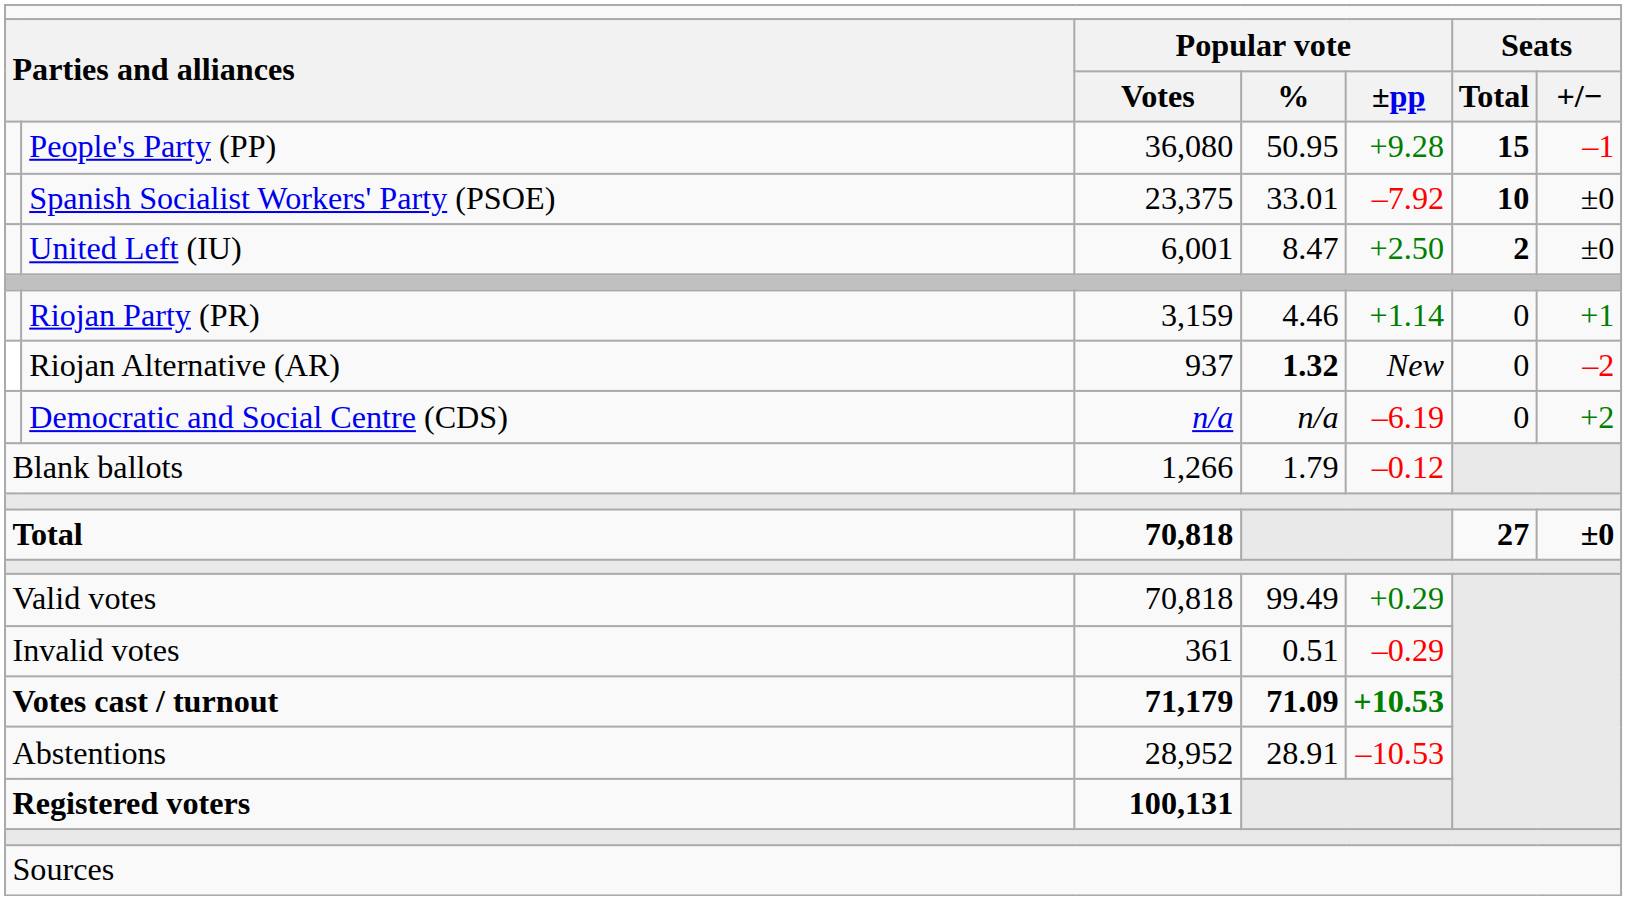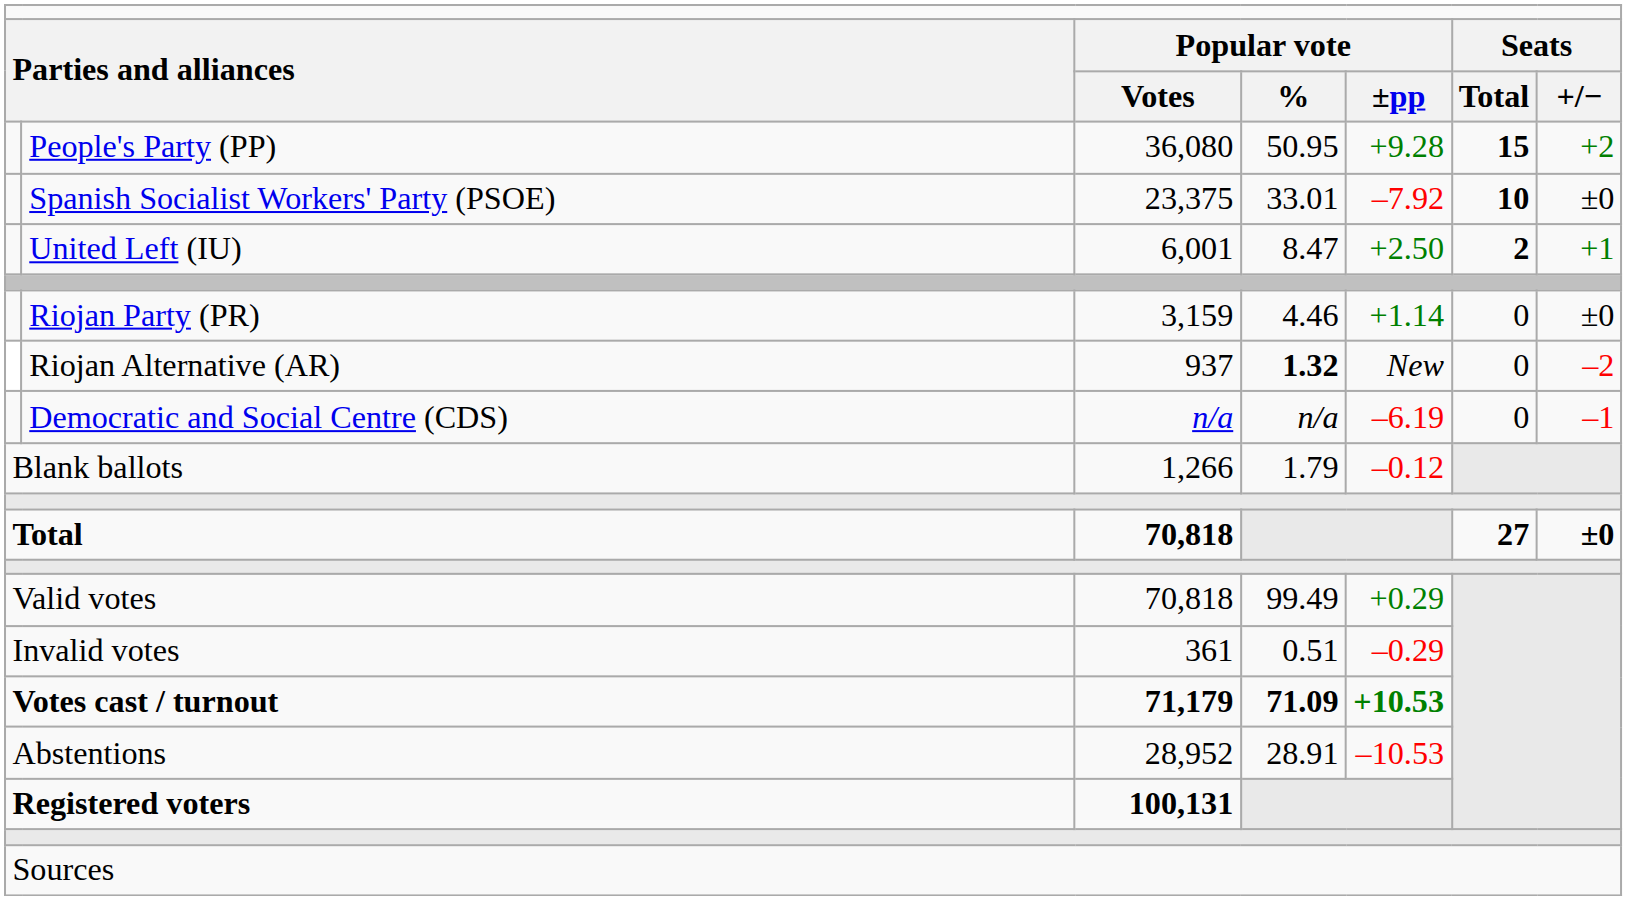(1598, 146) –1 -> (1597, 146) +2
(1598, 248) ±0 -> (1597, 248) +1
(1597, 314) +1 -> (1598, 314) ±0
(1597, 416) +2 -> (1598, 416) –1
